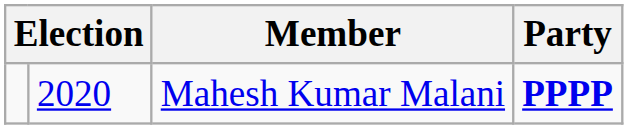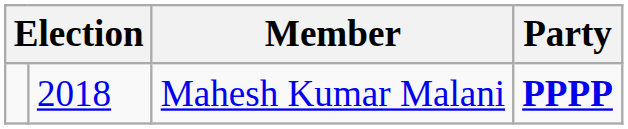(74, 92) 2020 -> (74, 92) 2018
